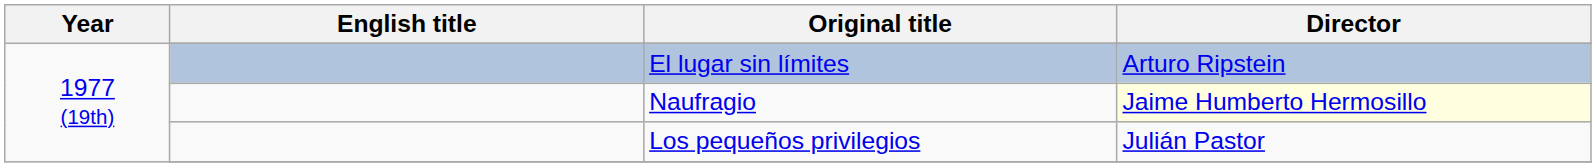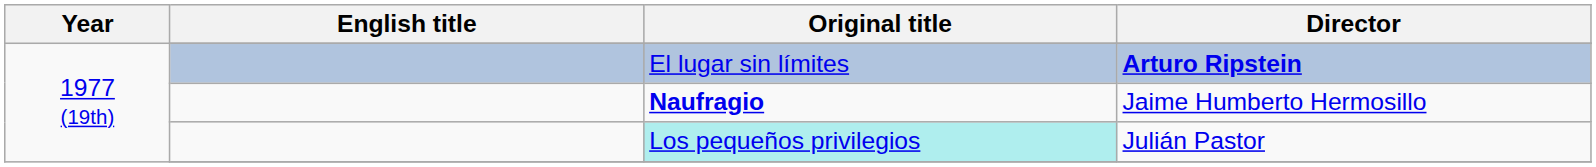(1204, 63) normal -> (1212, 63) bold
(703, 102) normal -> (707, 102) bold
(1275, 102) lightyellow background -> (1275, 102) no background
(785, 141) no background -> (785, 141) paleturquoise background
